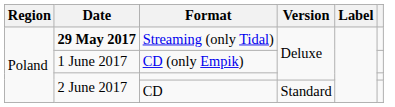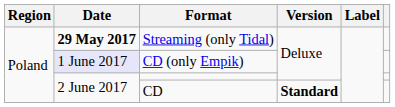(92, 61) no background -> (92, 61) lavender background
(306, 91) normal -> (309, 91) bold
